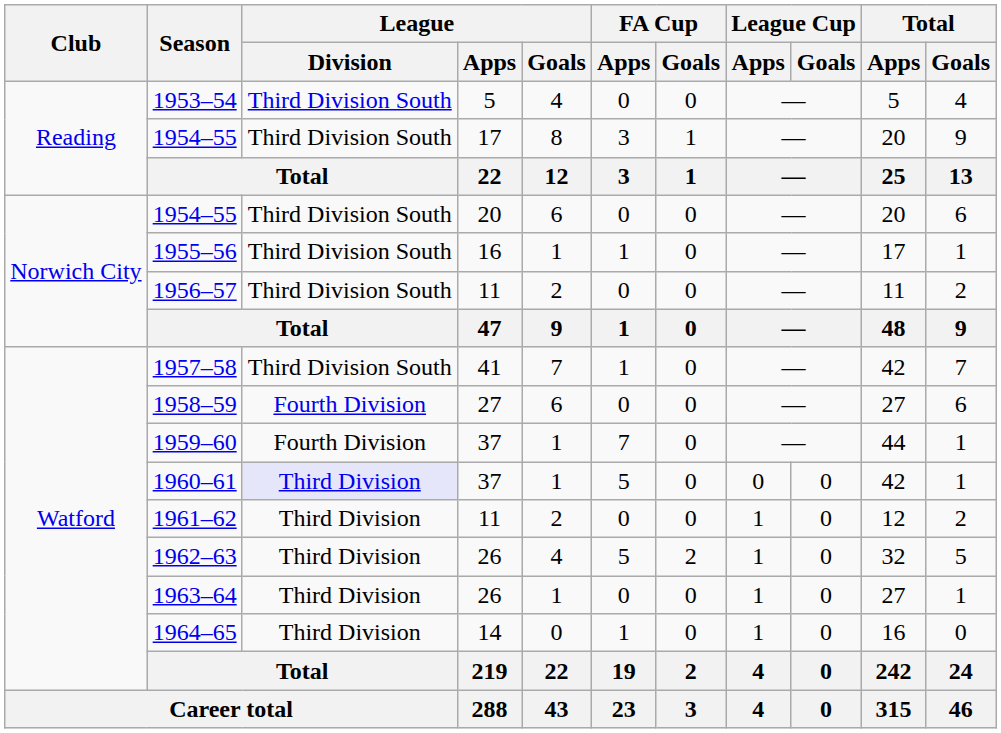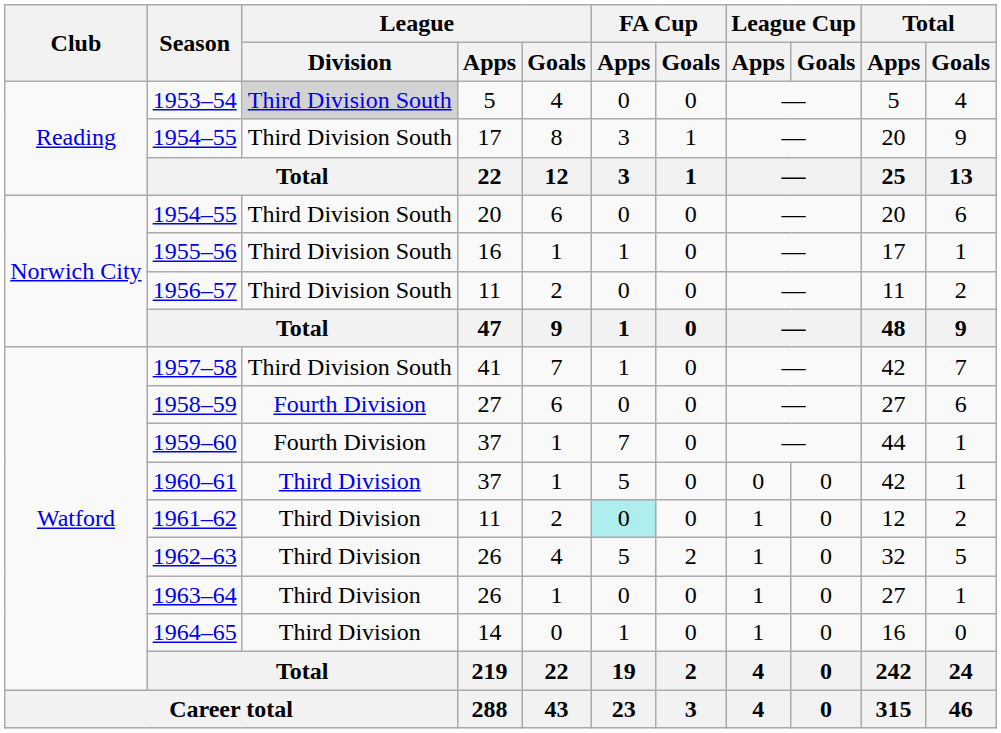(350, 99) no background -> (350, 99) lightgrey background
(350, 480) lavender background -> (350, 480) no background
(624, 518) no background -> (624, 518) paleturquoise background
